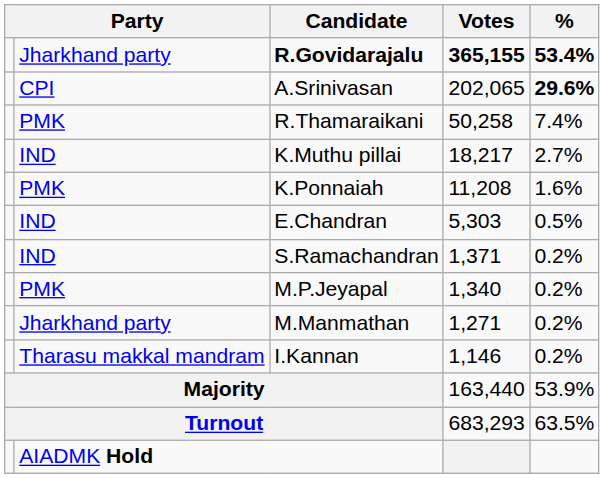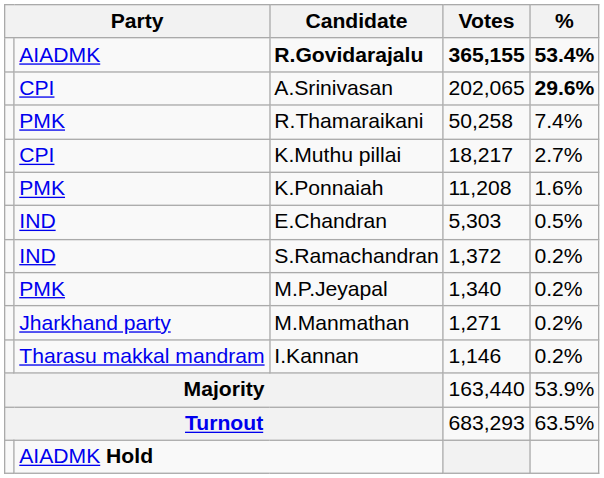(95, 54) Jharkhand party -> (60, 54) AIADMK
(37, 155) IND -> (37, 155) CPI
(475, 255) 1,371 -> (475, 255) 1,372
